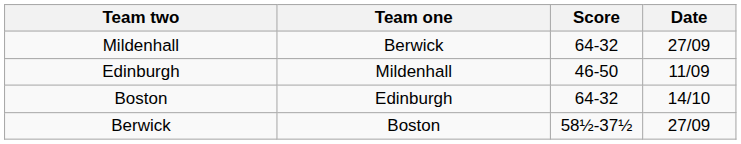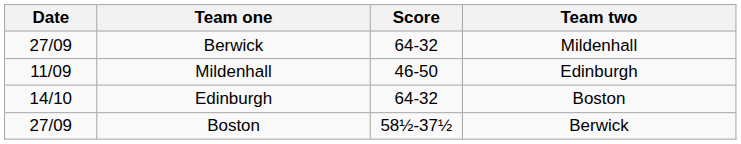columns swapped: (689, 17) <-> (141, 17)
